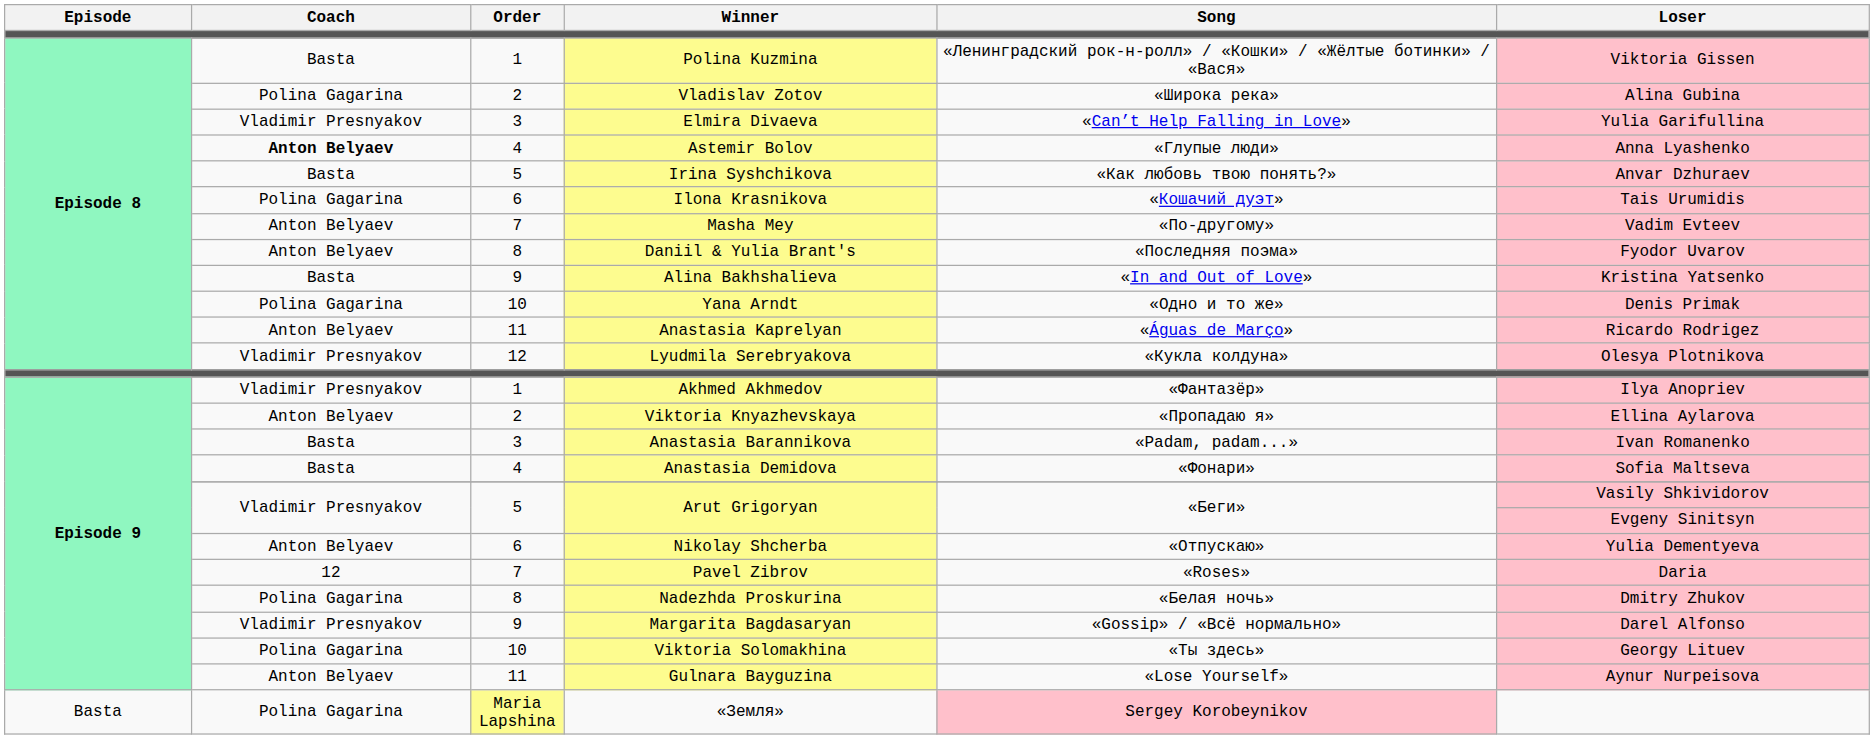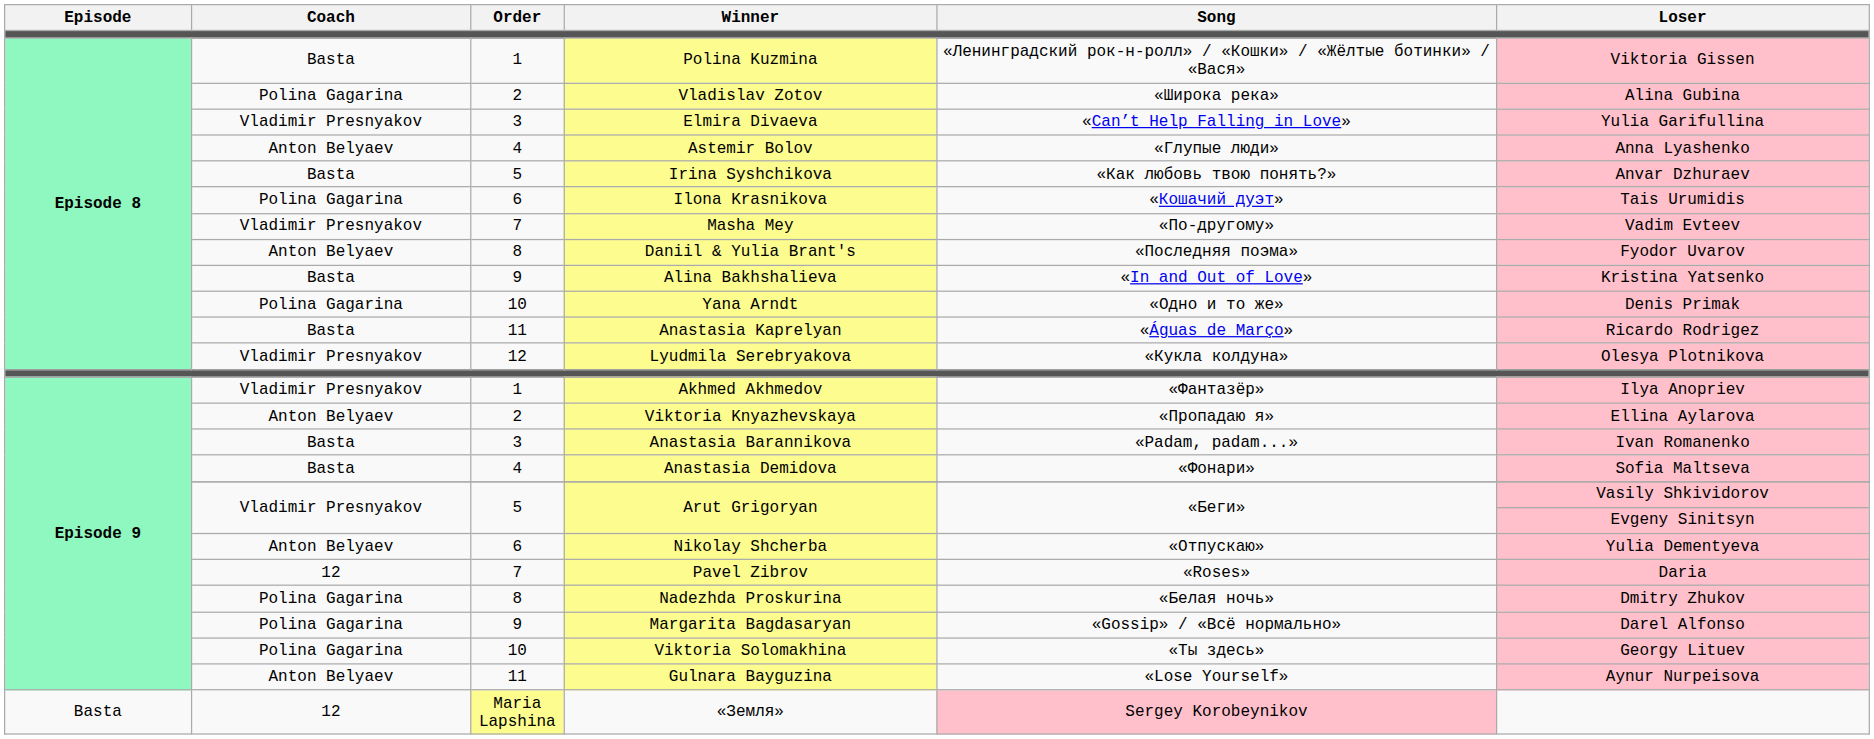(331, 148) bold -> (331, 148) normal
(331, 226) Anton Belyaev -> (331, 226) Vladimir Presnyakov
(331, 330) Anton Belyaev -> (331, 330) Basta
(331, 625) Vladimir Presnyakov -> (331, 625) Polina Gagarina
(331, 712) Polina Gagarina -> (331, 712) 12
